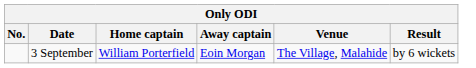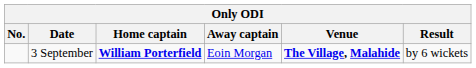(146, 53) normal -> (150, 53) bold
(332, 53) normal -> (342, 53) bold
